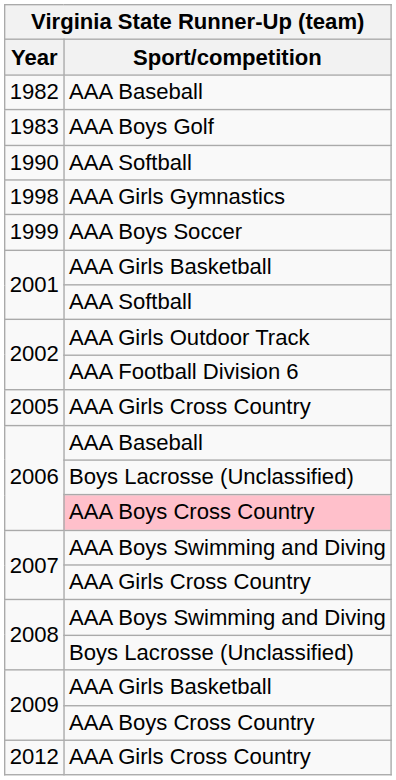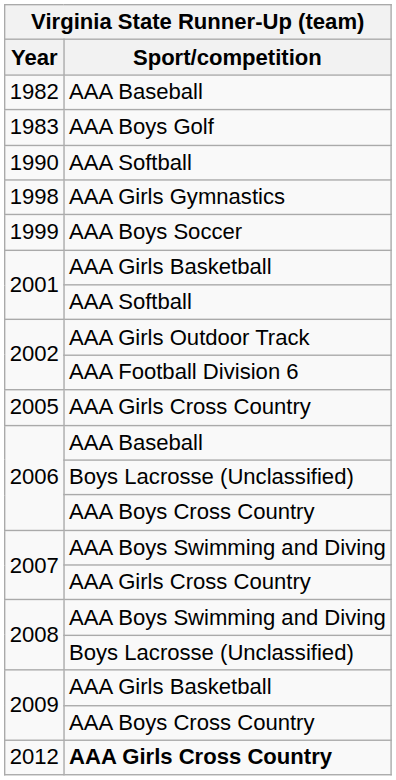(192, 512) pink background -> (192, 512) no background
(190, 757) normal -> (201, 757) bold
